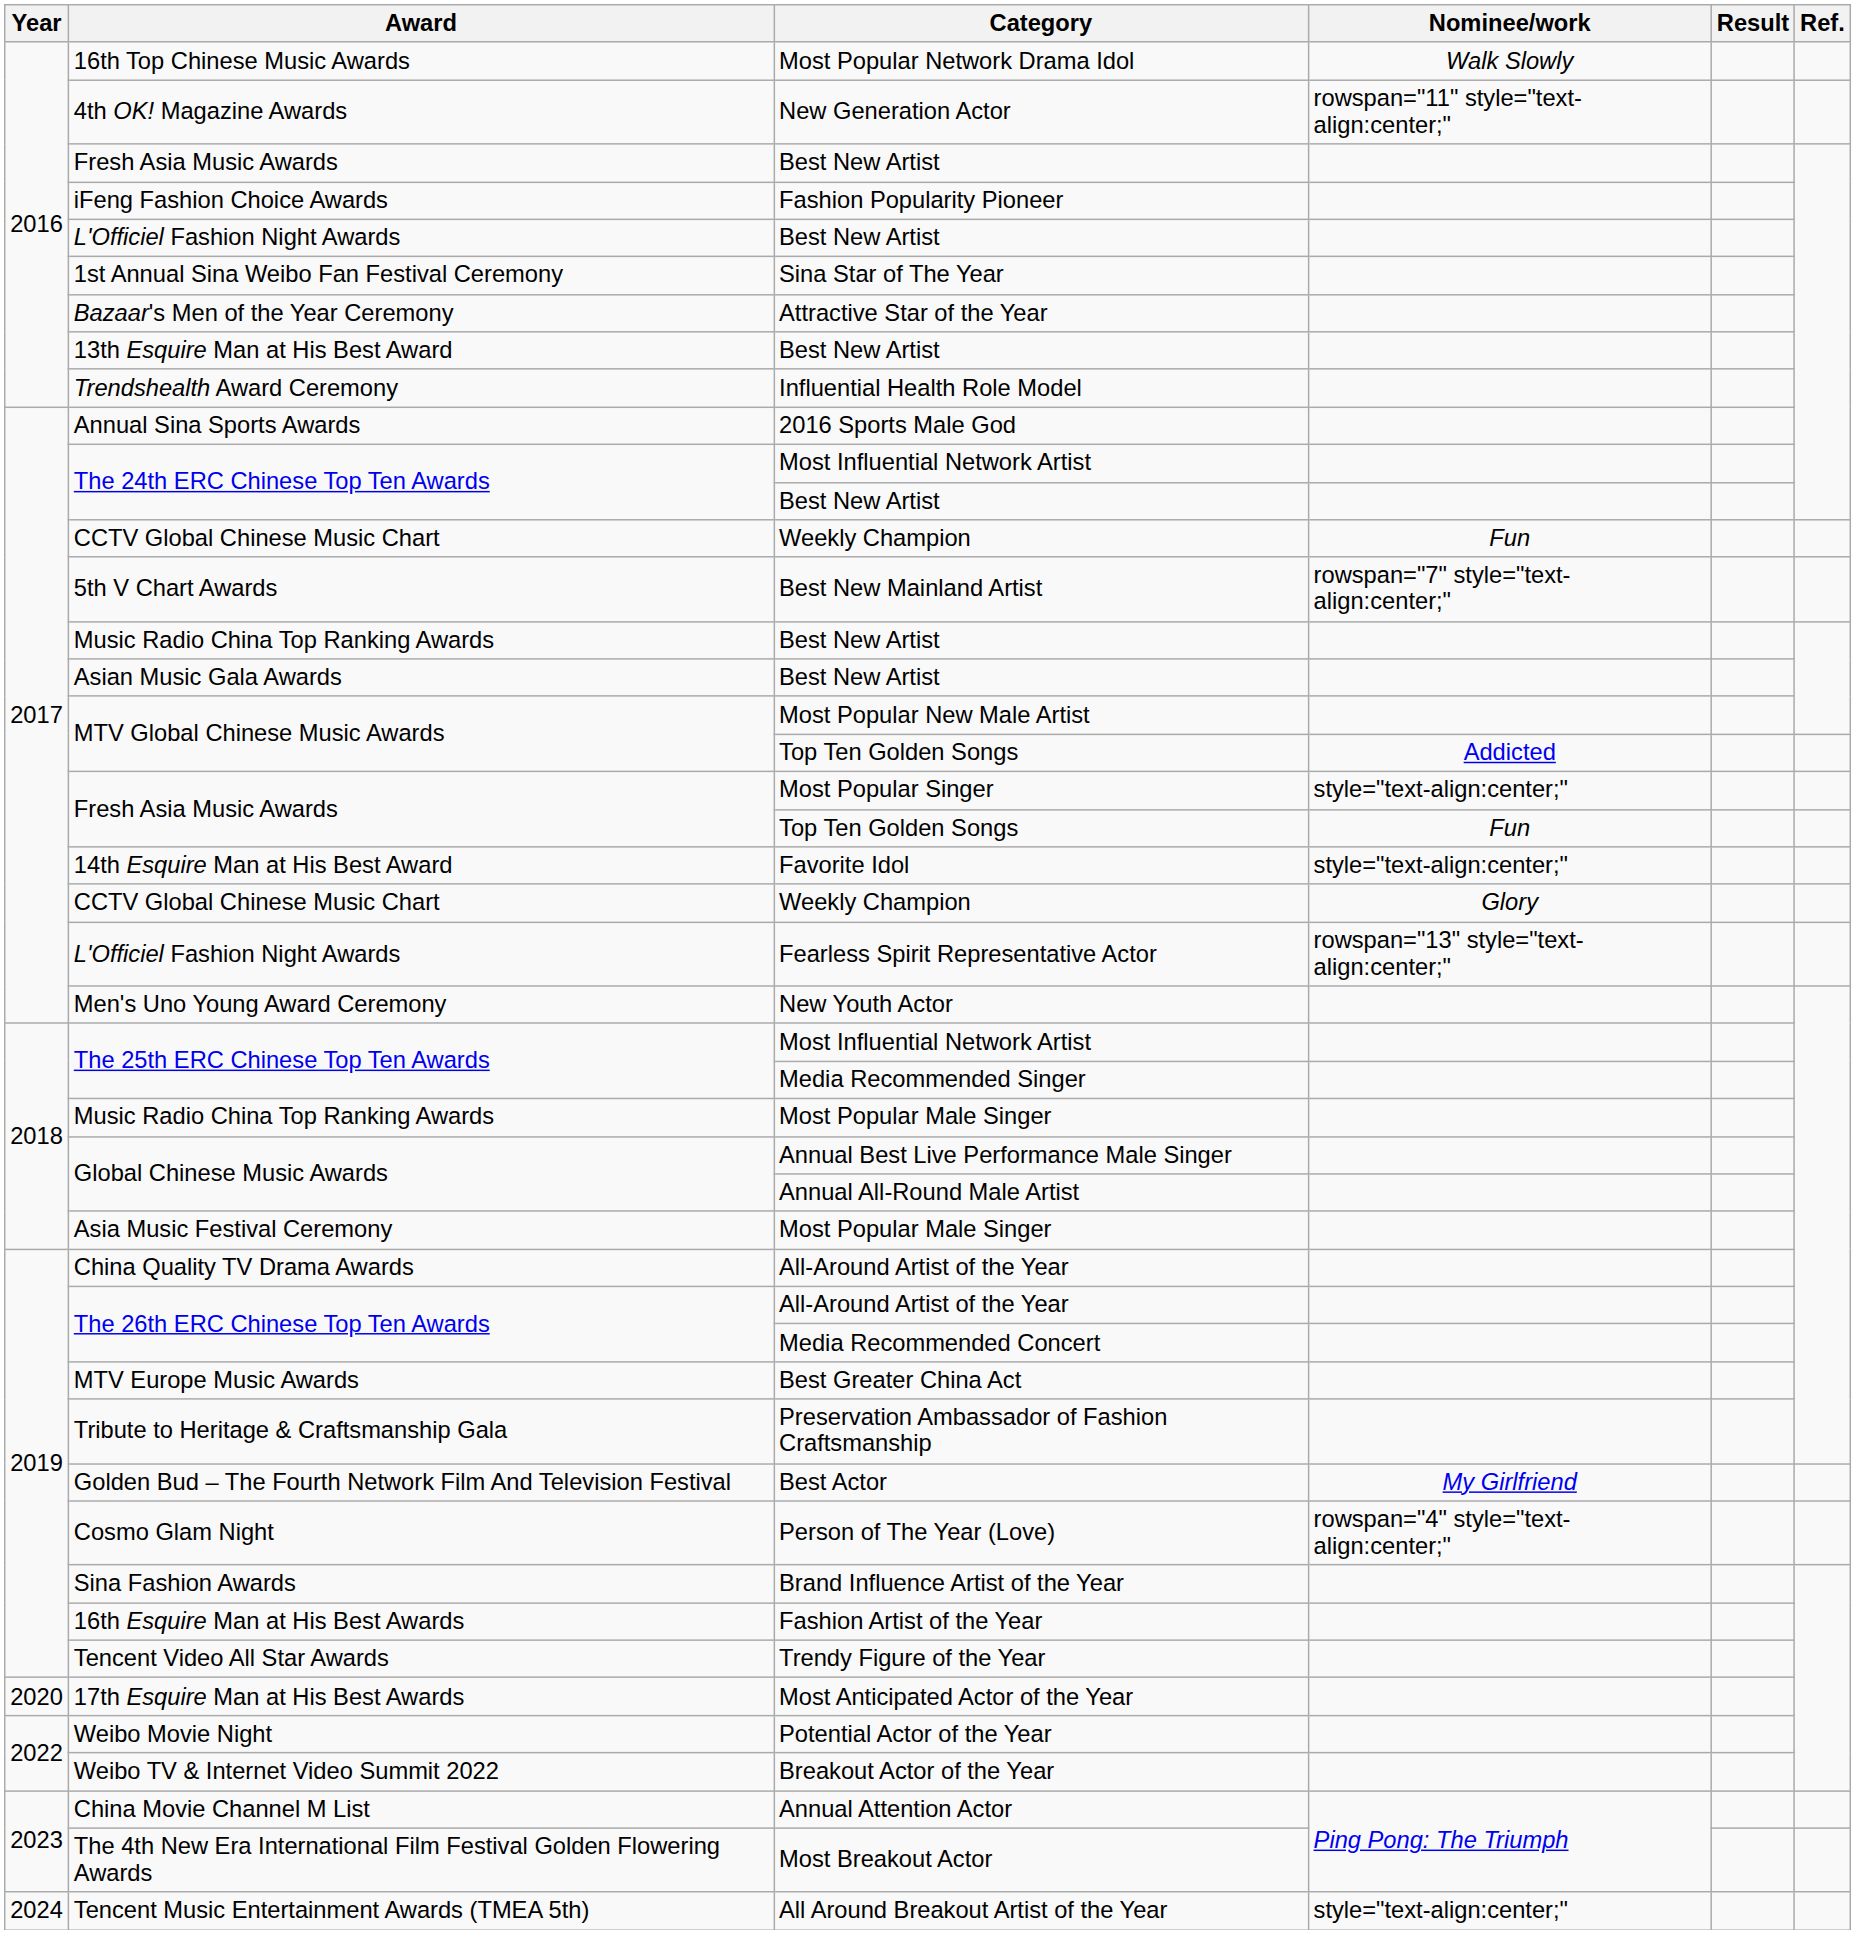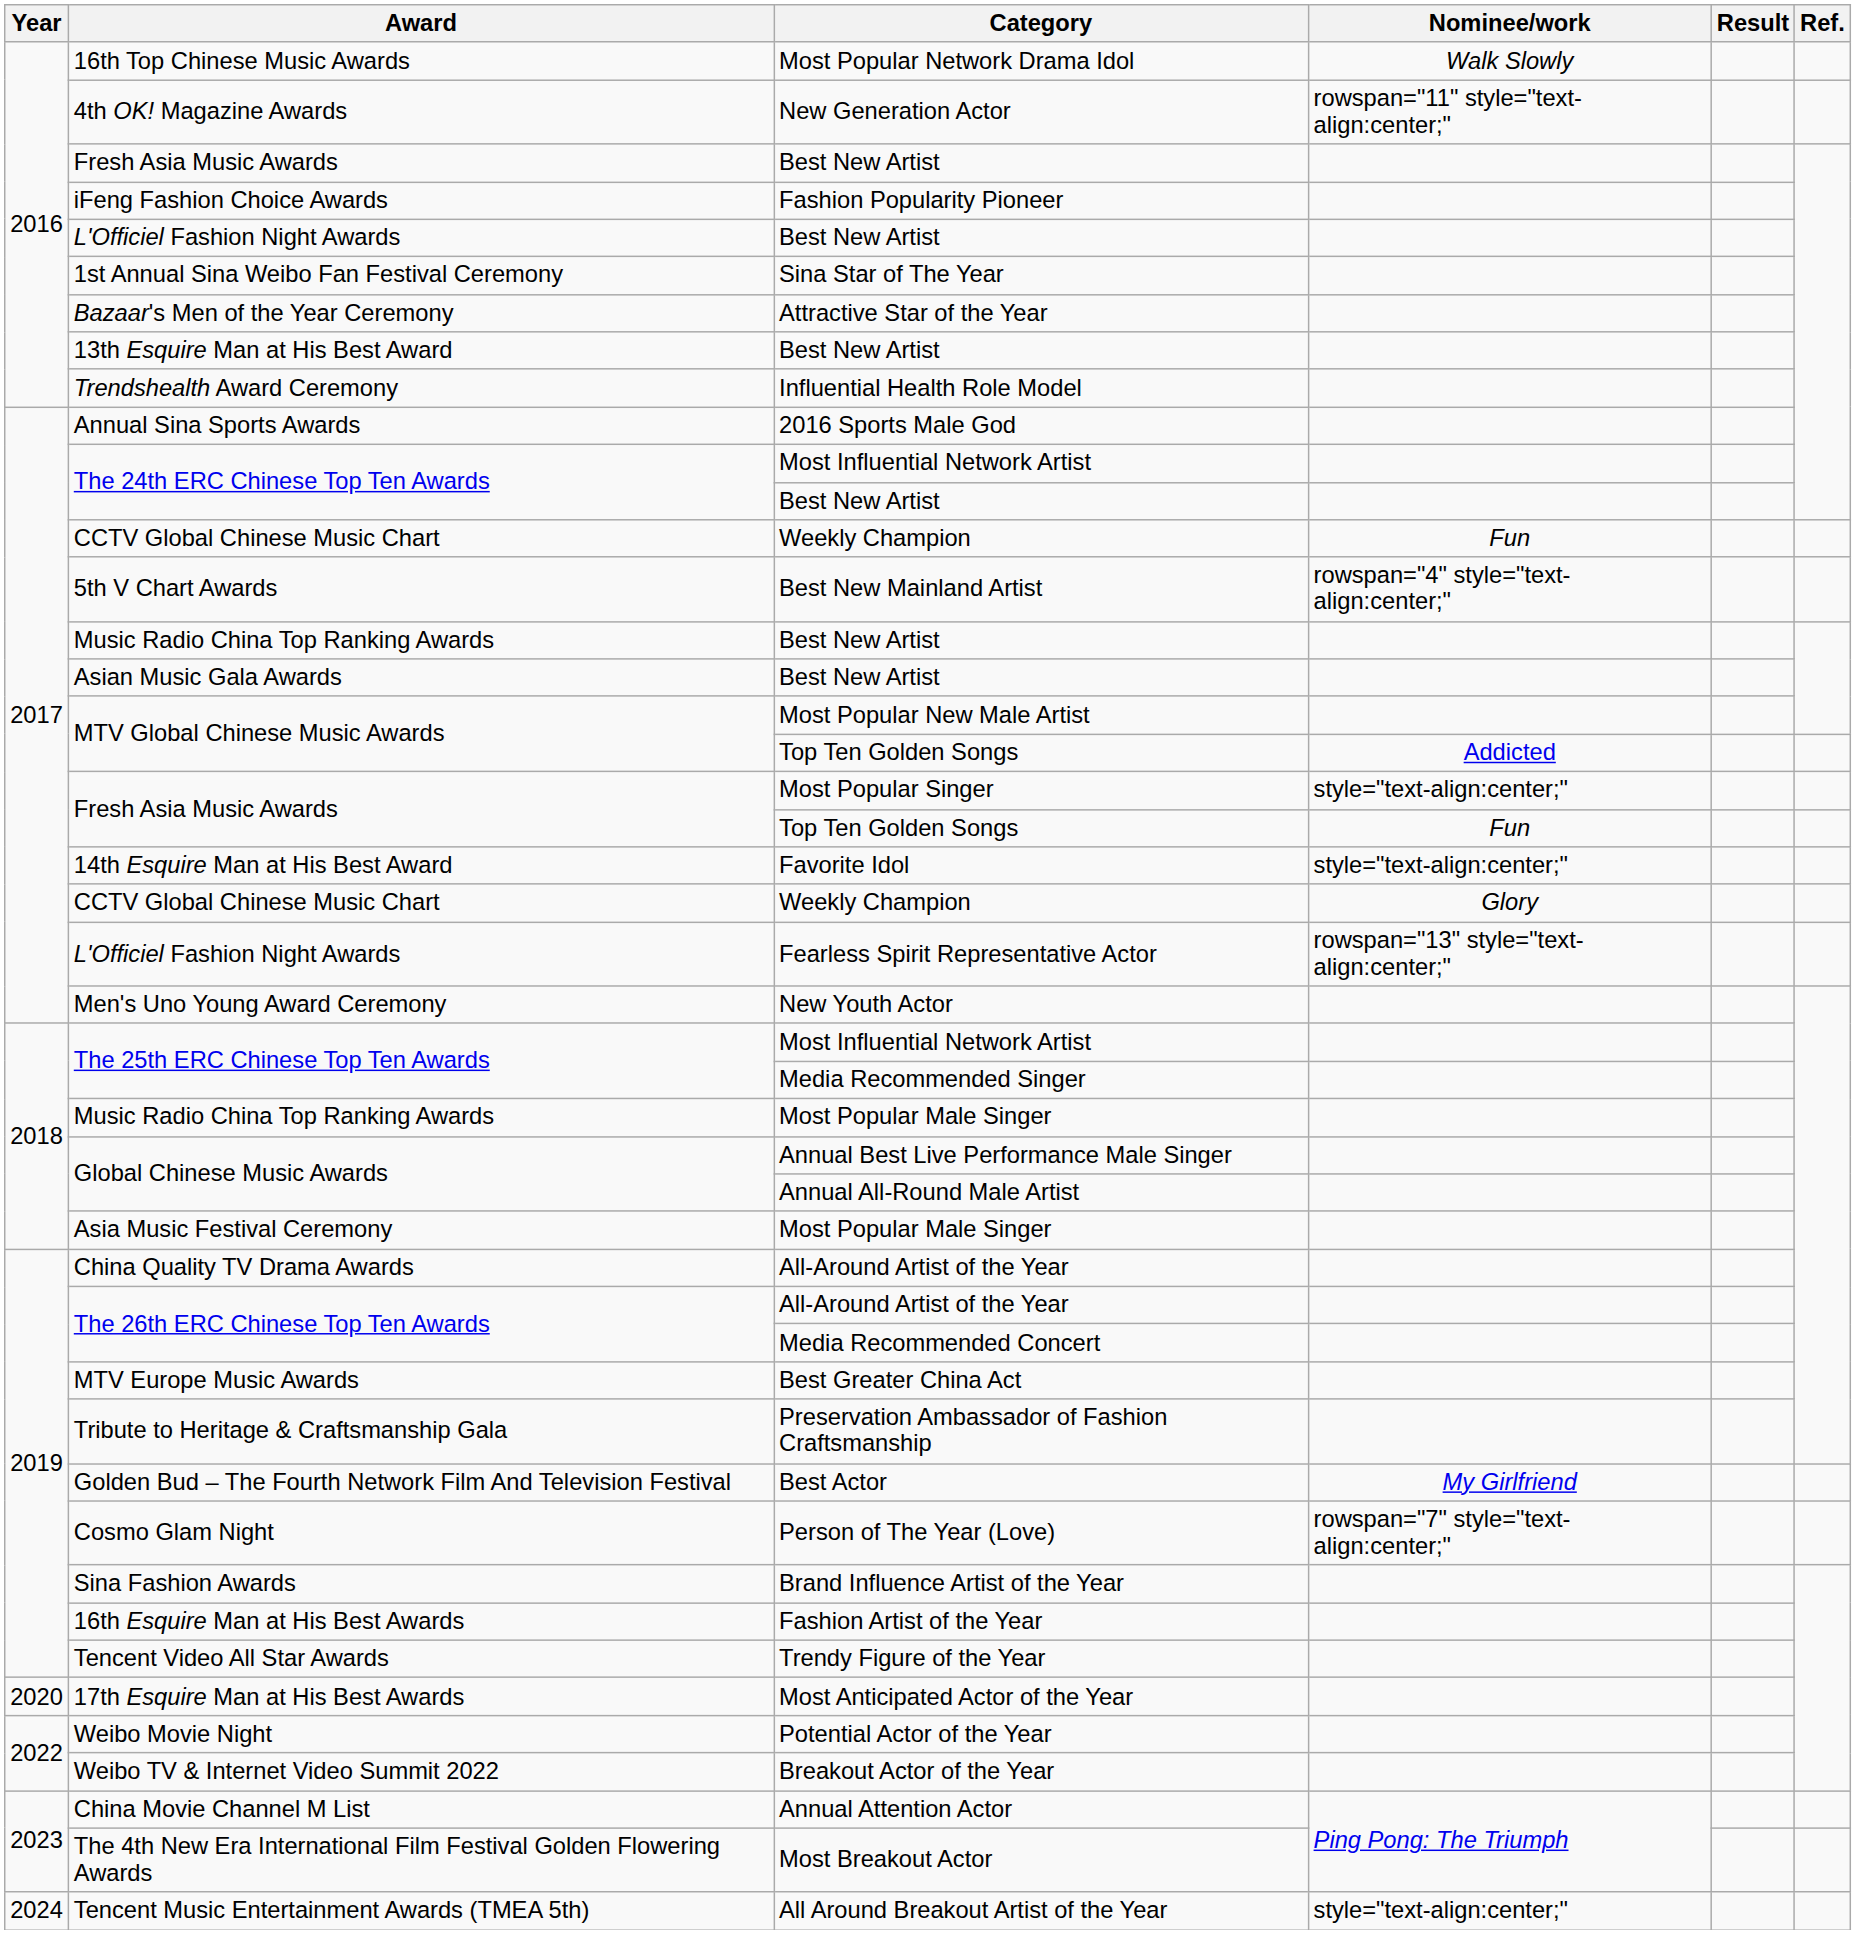(1442, 589) rowspan="7" style="text-align:center;" -> (1442, 589) rowspan="4" style="text-align:center;"
(1442, 1532) rowspan="4" style="text-align:center;" -> (1442, 1532) rowspan="7" style="text-align:center;"
